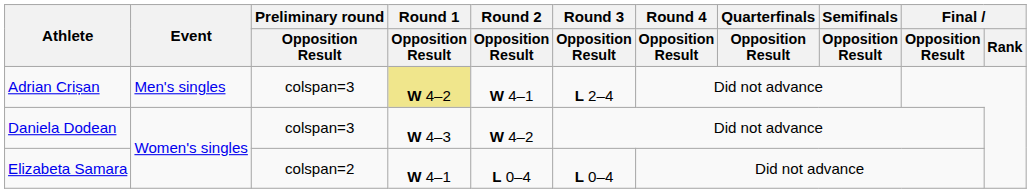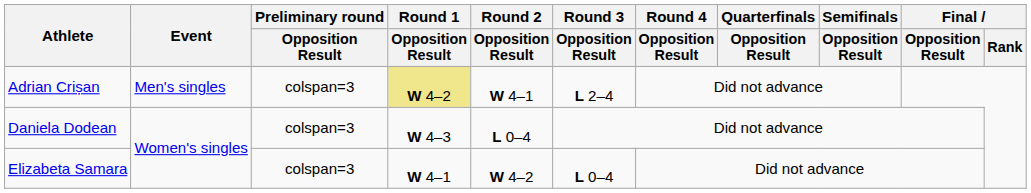(512, 137) W 4–2 -> (512, 137) L 0–4
(320, 169) colspan=2 -> (320, 169) colspan=3
(512, 177) L 0–4 -> (512, 177) W 4–2
